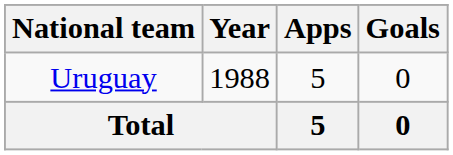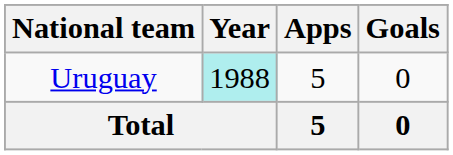(240, 76) no background -> (240, 76) paleturquoise background
